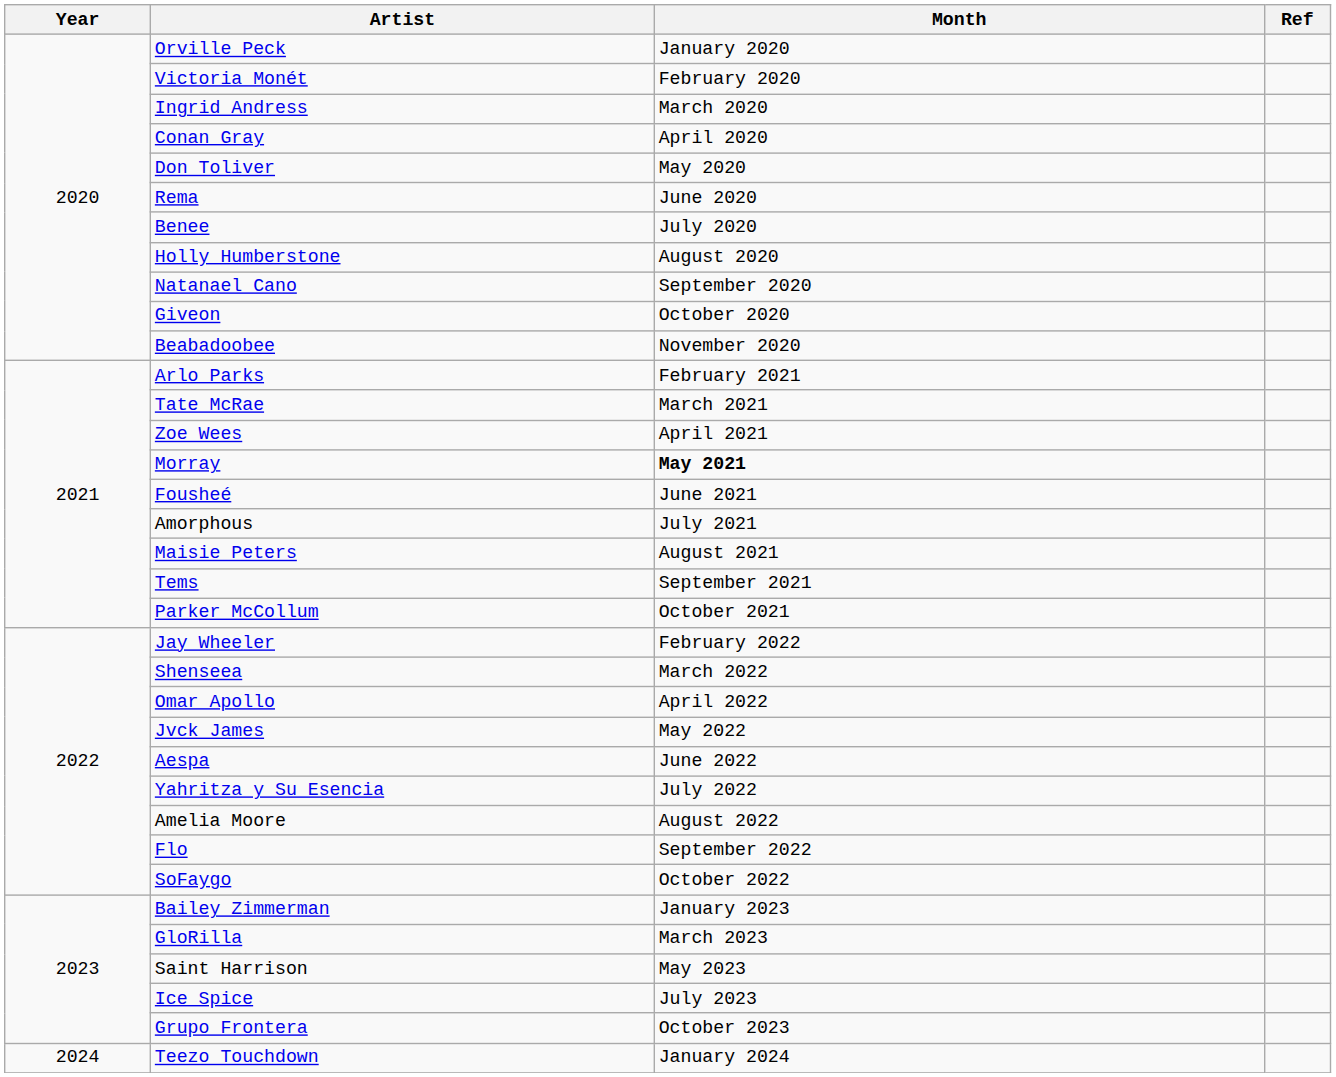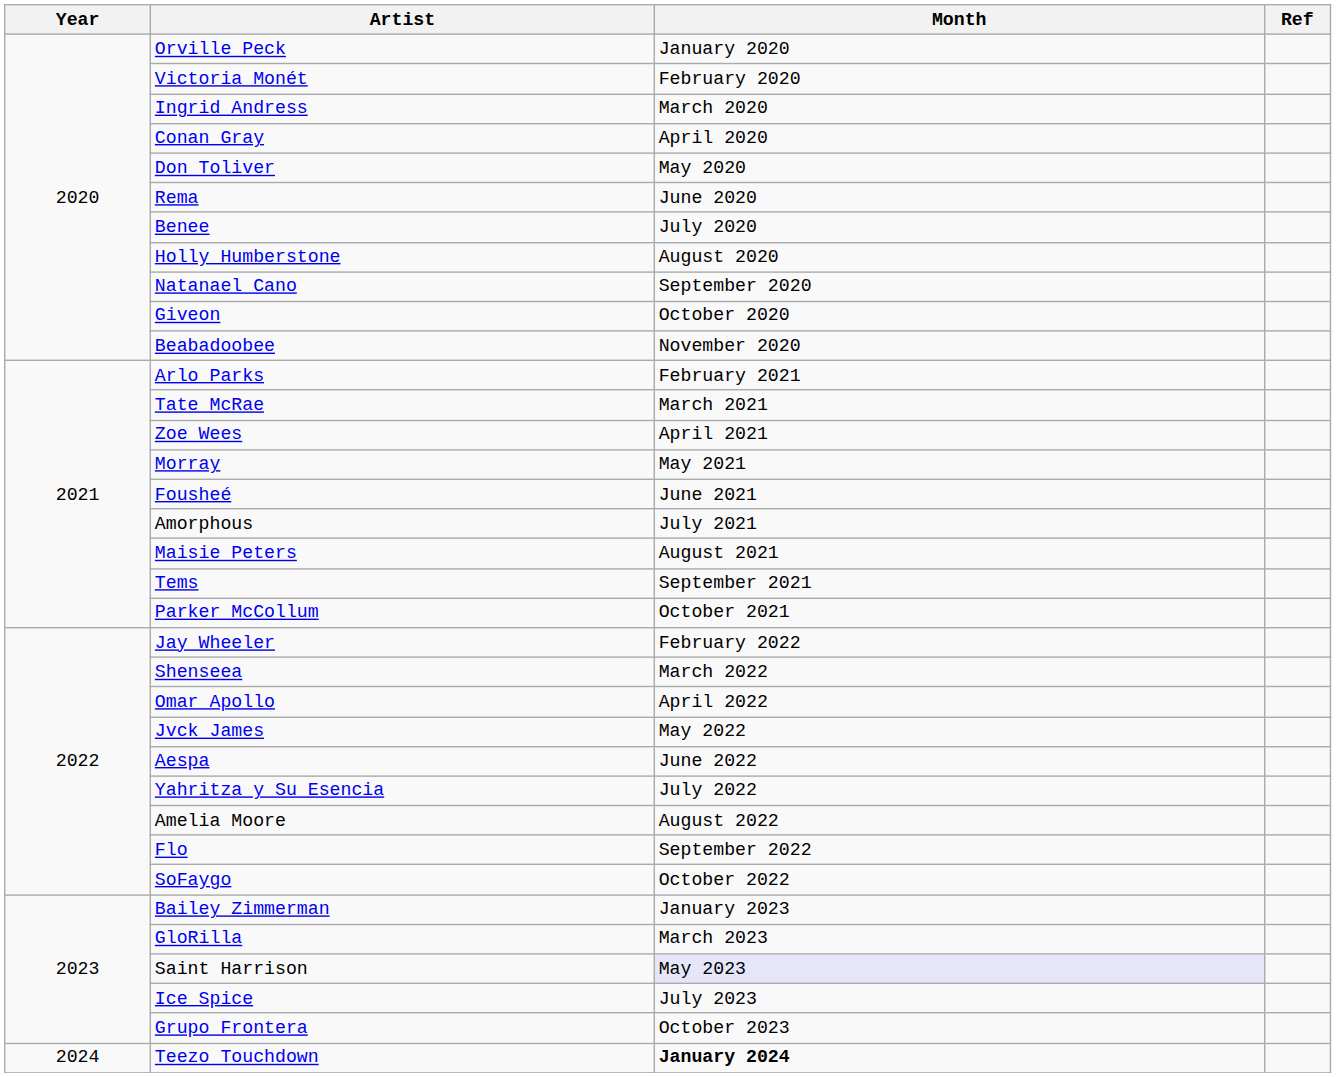(702, 464) bold -> (702, 464) normal
(702, 969) no background -> (702, 969) lavender background
(724, 1058) normal -> (724, 1058) bold
